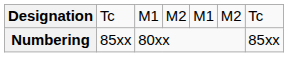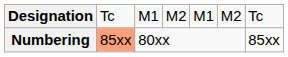(116, 39) no background -> (116, 39) lightsalmon background
